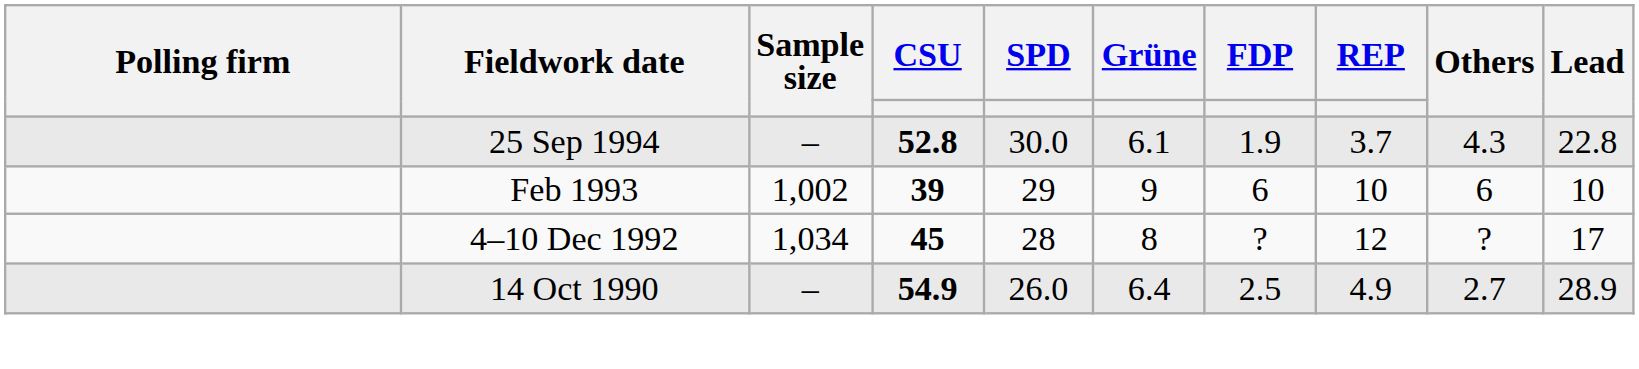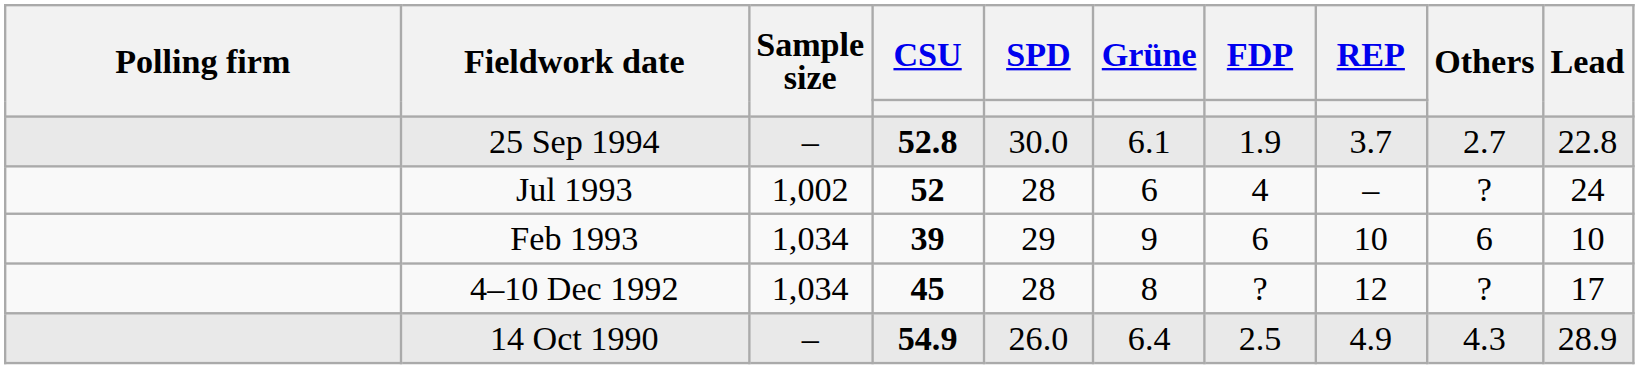(1484, 141) 4.3 -> (1484, 141) 2.7
+ row: (574, 190)
(810, 190) 1,002 -> (810, 239) 1,034
(1484, 288) 2.7 -> (1484, 338) 4.3
